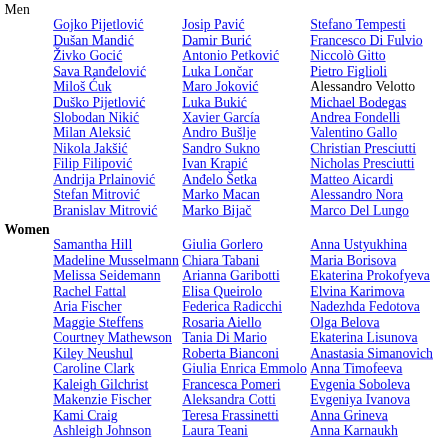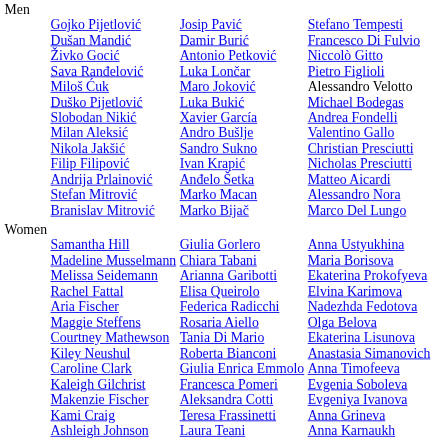(27, 229) bold -> (26, 229) normal
